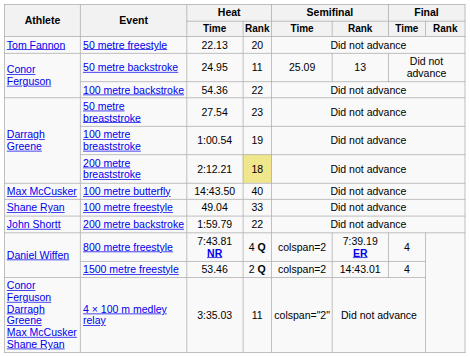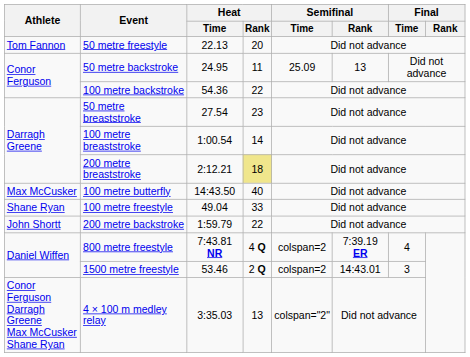(257, 141) 19 -> (257, 141) 14
(407, 270) 4 -> (407, 270) 3
(257, 316) 11 -> (257, 316) 13
